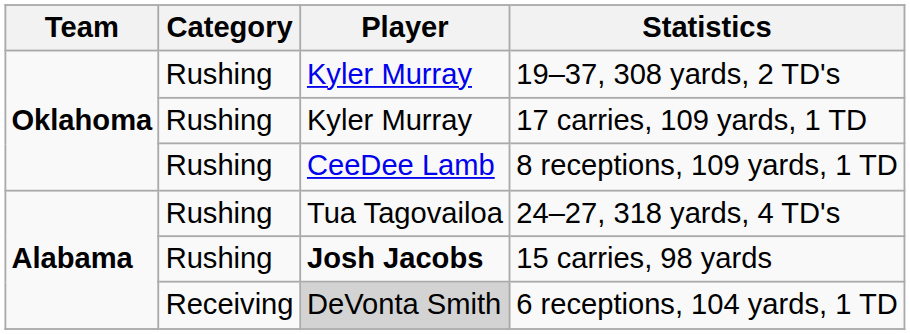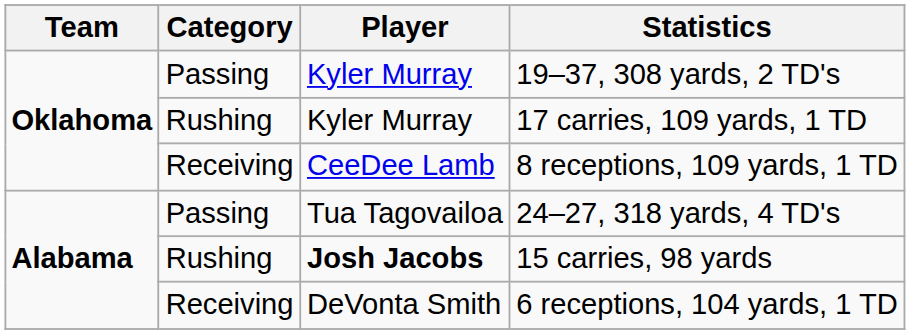(219, 73) Rushing -> (217, 73) Passing
(219, 166) Rushing -> (230, 166) Receiving
(219, 212) Rushing -> (217, 212) Passing
(404, 304) lightgrey background -> (404, 304) no background
